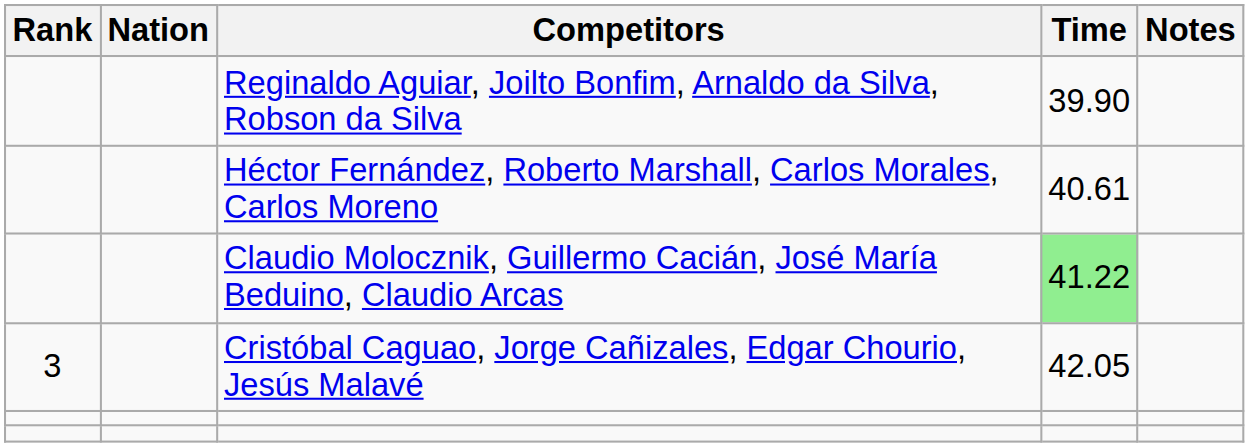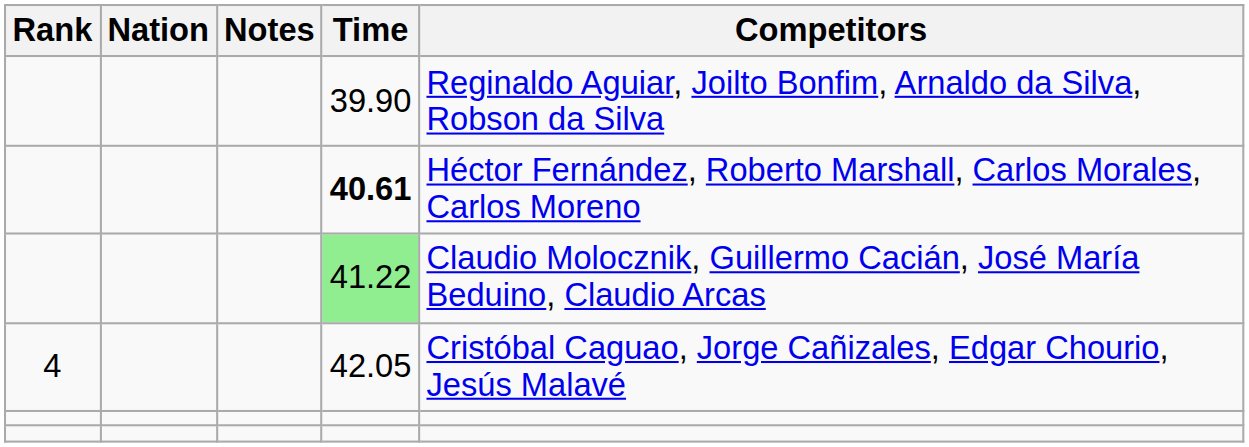columns swapped: (629, 30) <-> (1190, 30)
(1089, 188) normal -> (371, 188) bold
(52, 365) 3 -> (52, 365) 4
